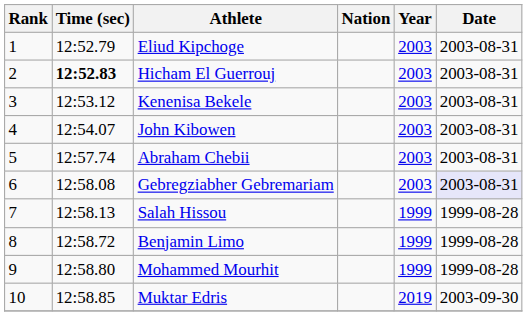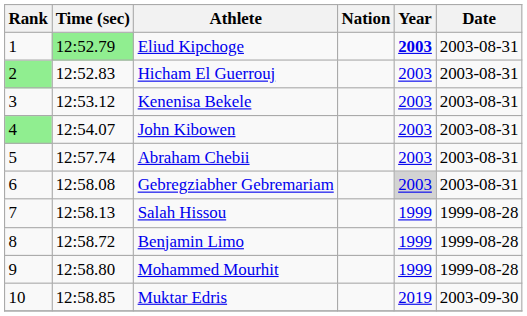(85, 46) no background -> (85, 46) lightgreen background
(415, 46) normal -> (415, 46) bold
(13, 74) no background -> (13, 74) lightgreen background
(86, 74) bold -> (85, 74) normal
(13, 129) no background -> (13, 129) lightgreen background
(415, 185) no background -> (415, 185) lightgrey background
(479, 185) lavender background -> (479, 185) no background
